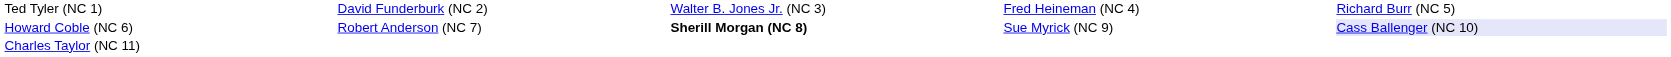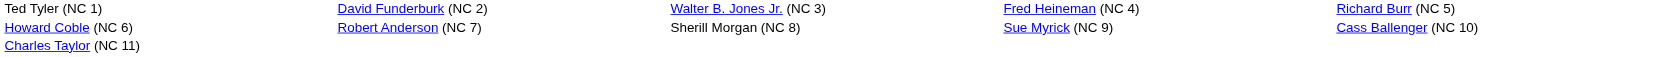(739, 27) bold -> (735, 27) normal
(1407, 27) lavender background -> (1407, 27) no background
